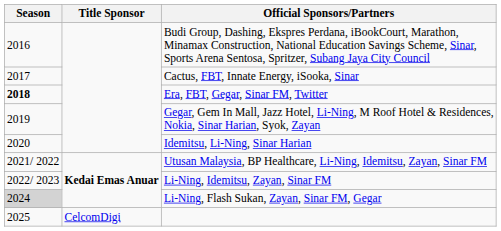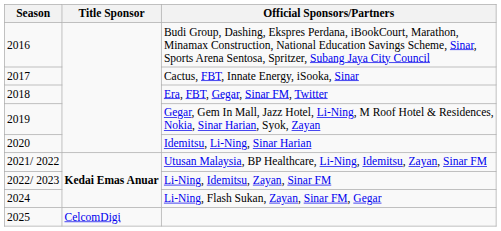(19, 94) bold -> (19, 94) normal
(19, 198) lightgrey background -> (19, 198) no background
